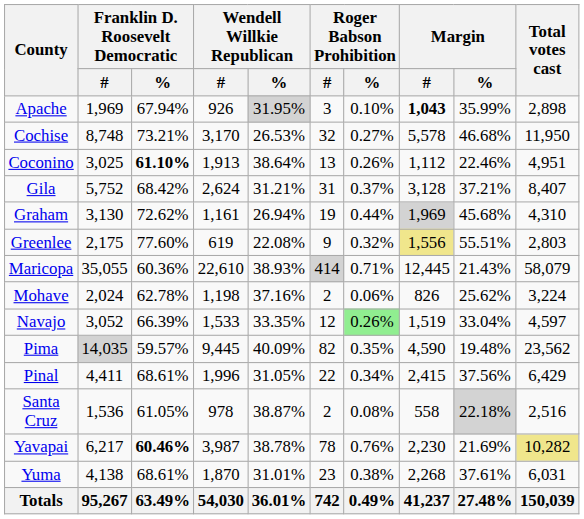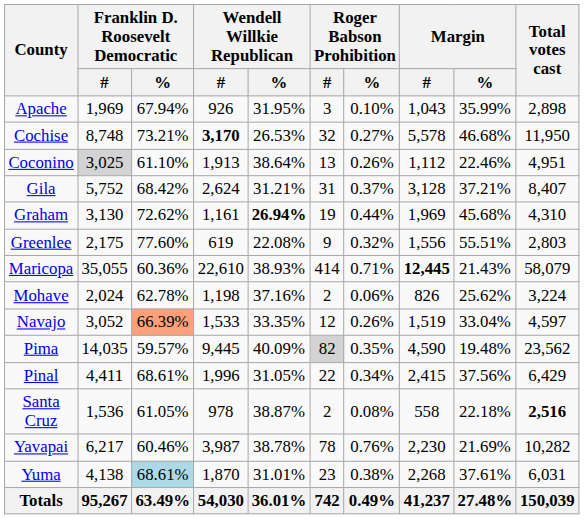(279, 108) lightgrey background -> (279, 108) no background
(427, 108) bold -> (427, 108) normal
(221, 135) normal -> (221, 135) bold
(105, 162) no background -> (105, 162) lightgrey background
(163, 162) bold -> (163, 162) normal
(279, 215) normal -> (279, 215) bold
(427, 215) lightgrey background -> (427, 215) no background
(427, 242) khaki background -> (427, 242) no background
(327, 268) lightgrey background -> (327, 268) no background
(427, 268) normal -> (427, 268) bold
(163, 322) no background -> (163, 322) lightsalmon background
(372, 322) lightgreen background -> (372, 322) no background
(105, 348) lightgrey background -> (105, 348) no background
(327, 348) no background -> (327, 348) lightgrey background
(485, 411) lightgrey background -> (485, 411) no background
(547, 411) normal -> (547, 411) bold
(163, 447) bold -> (163, 447) normal
(547, 447) khaki background -> (547, 447) no background
(163, 474) no background -> (163, 474) lightblue background
